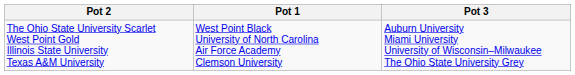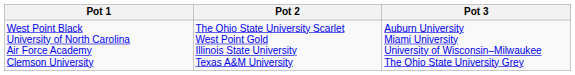columns swapped: (287, 12) <-> (99, 12)
